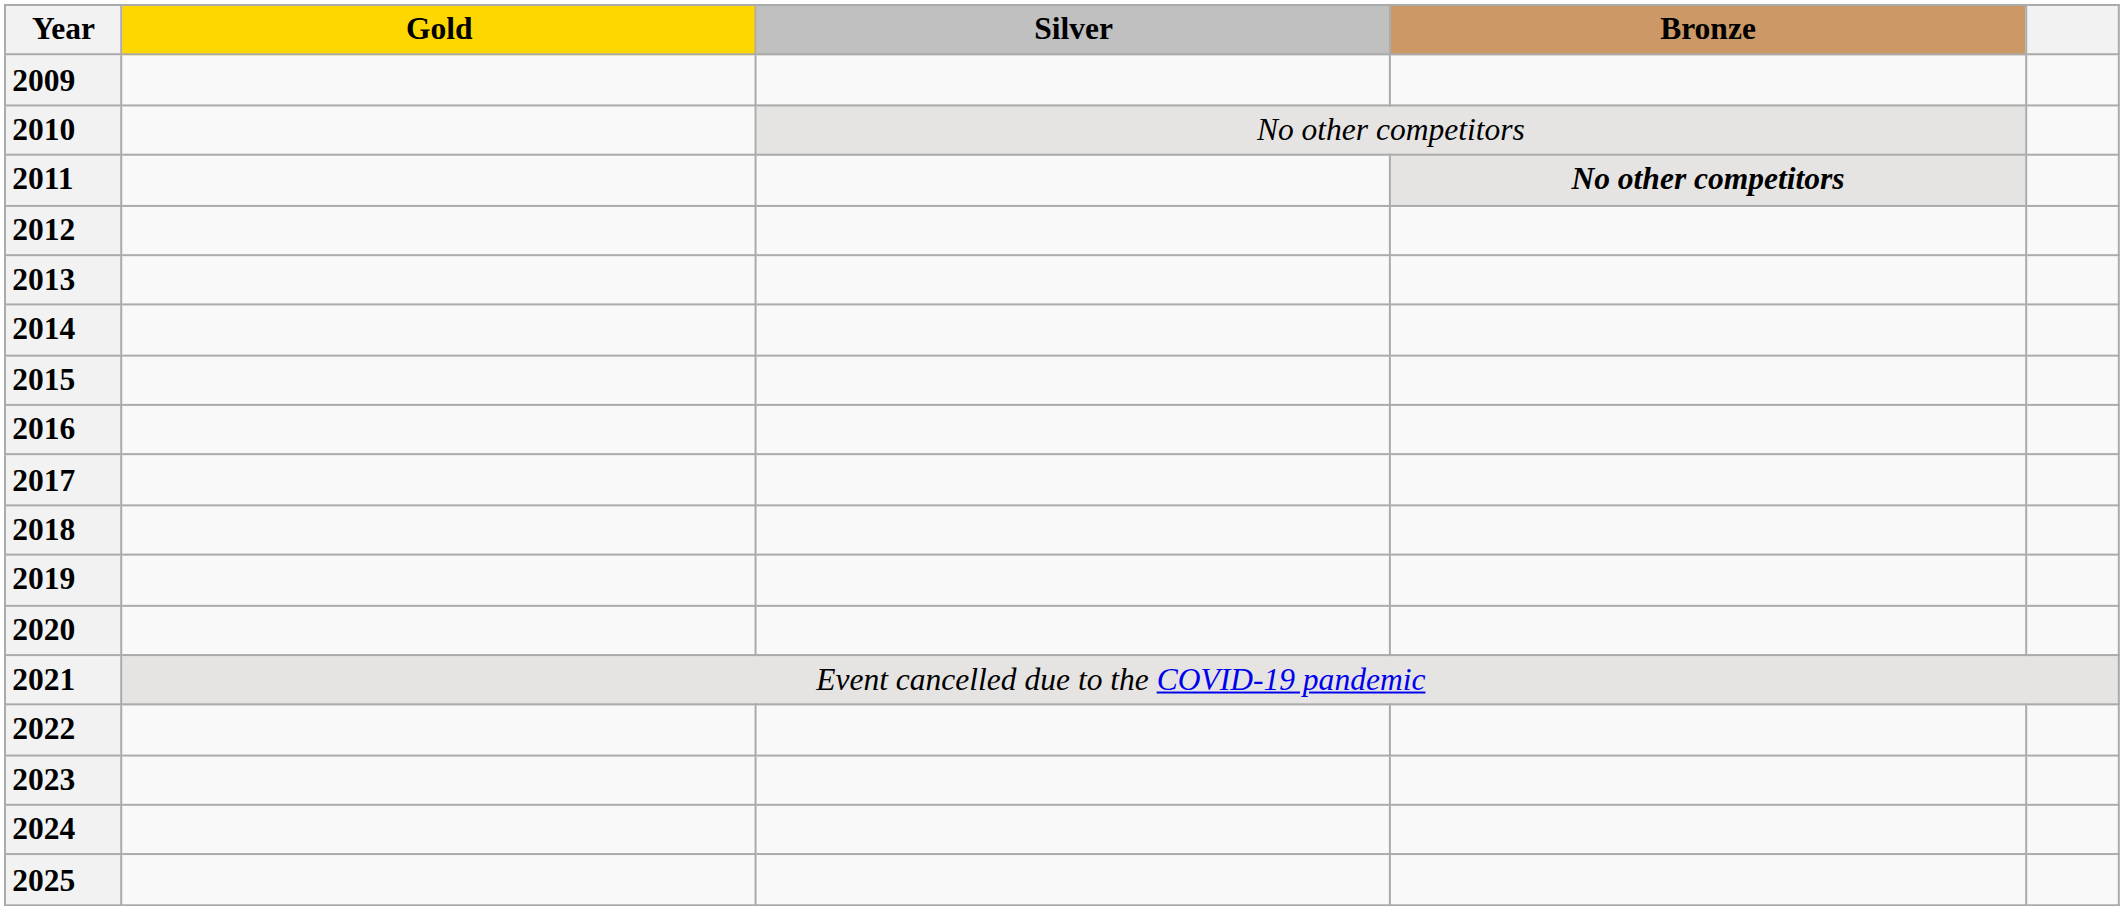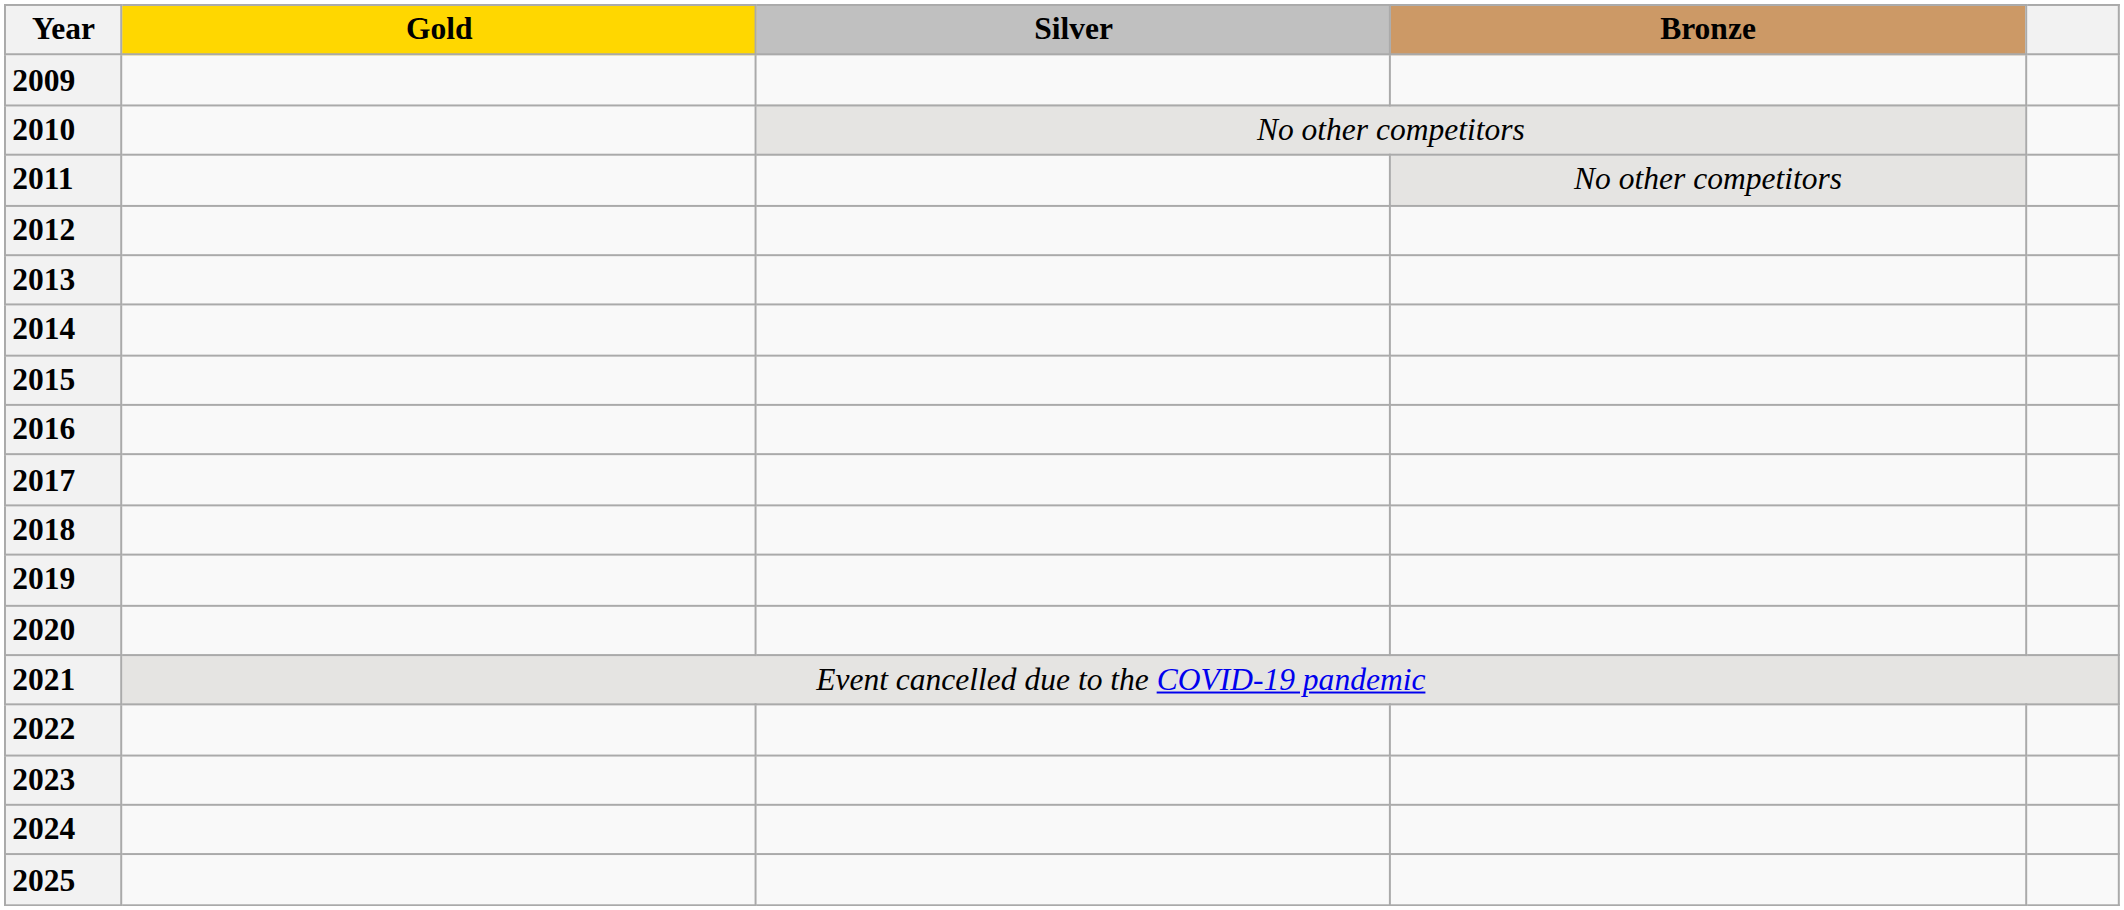(1708, 179) bold -> (1708, 179) normal
